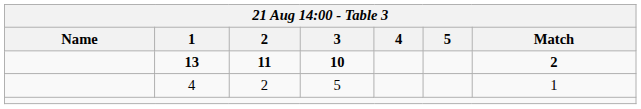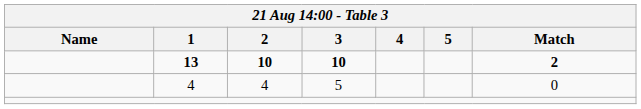(264, 62) 11 -> (265, 62) 10
(264, 85) 2 -> (265, 85) 4
(554, 85) 1 -> (554, 85) 0
